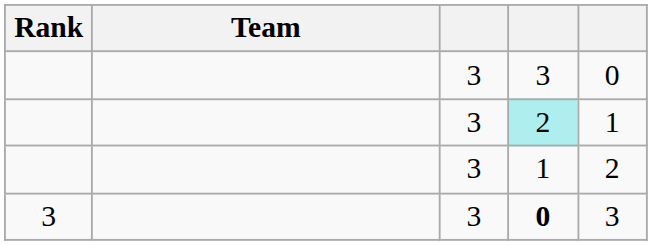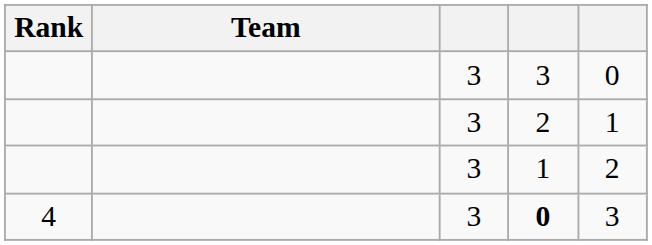(543, 121) paleturquoise background -> (543, 121) no background
(49, 215) 3 -> (49, 215) 4
